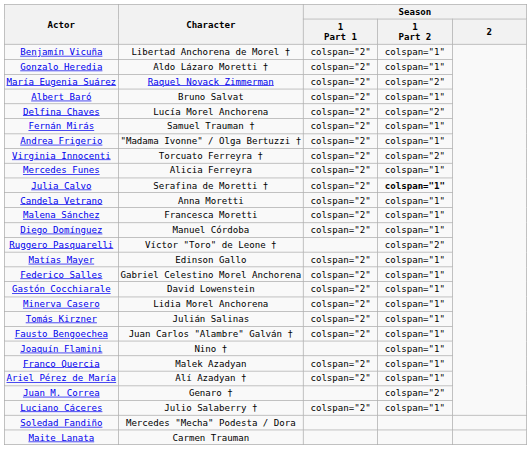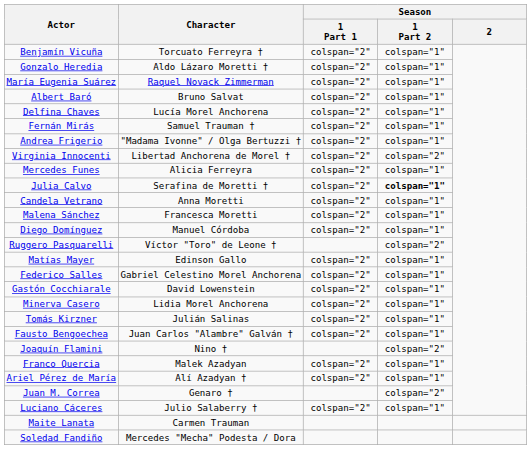(211, 52) Libertad Anchorena de Morel † -> (211, 52) Torcuato Ferreyra †
(415, 82) colspan="2" -> (415, 82) colspan="1"
(415, 111) colspan="2" -> (415, 111) colspan="1"
(211, 156) Torcuato Ferreyra † -> (211, 156) Libertad Anchorena de Morel †
(415, 349) colspan="1" -> (415, 349) colspan="2"
rows swapped: (61, 423) <-> (61, 438)
